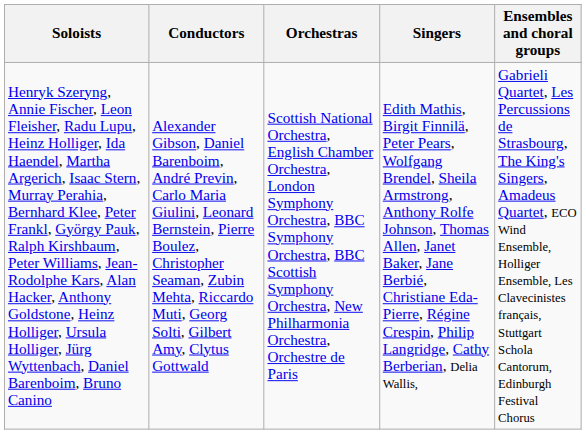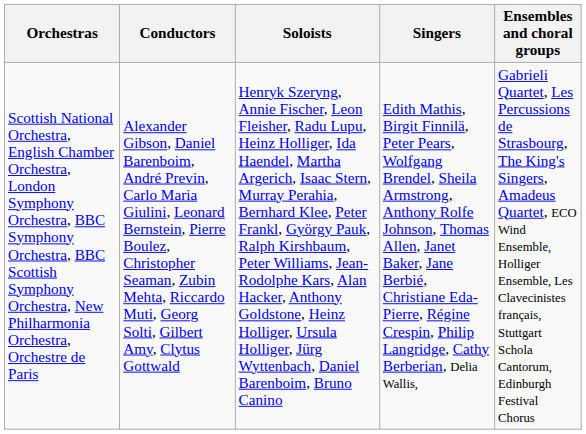columns swapped: (322, 33) <-> (77, 33)
